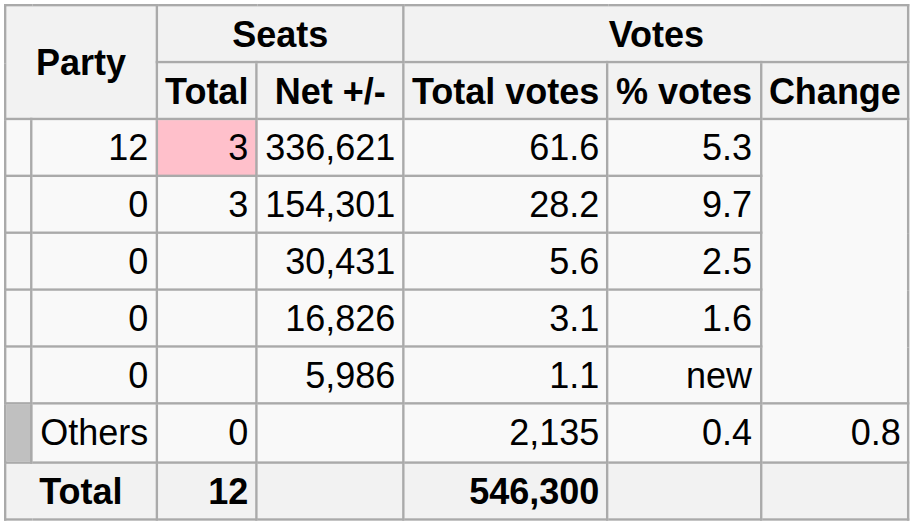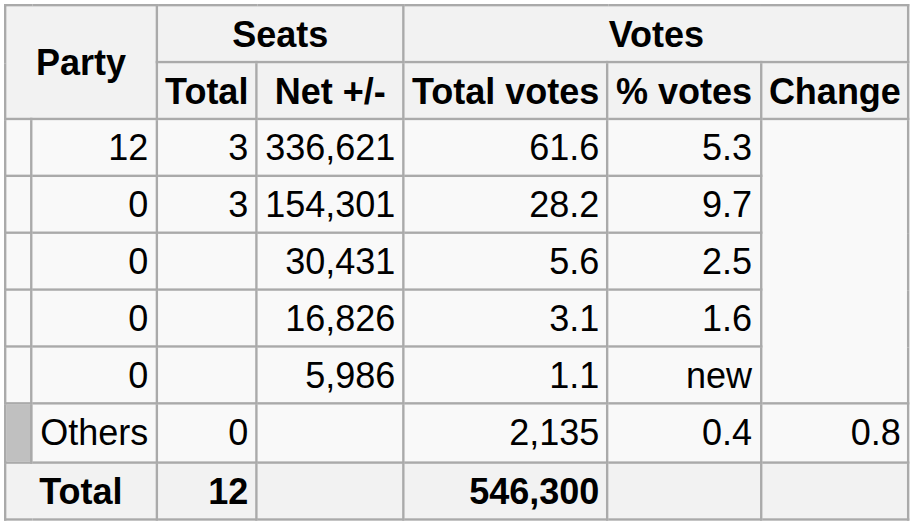(238, 148) pink background -> (238, 148) no background
